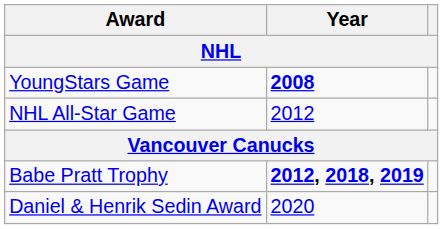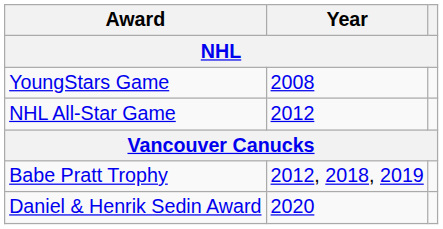(292, 82) bold -> (292, 82) normal
(347, 176) bold -> (347, 176) normal
